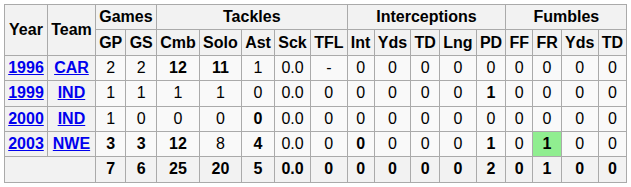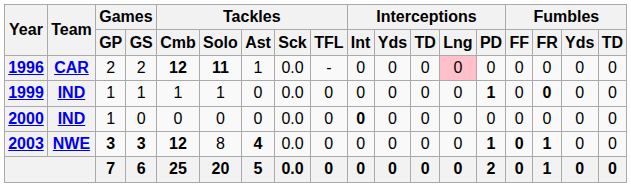(458, 67) no background -> (458, 67) pink background
(547, 93) normal -> (547, 93) bold
(258, 118) bold -> (258, 118) normal
(361, 118) normal -> (361, 118) bold
(361, 144) bold -> (361, 144) normal
(519, 144) normal -> (519, 144) bold
(547, 144) lightgreen background -> (547, 144) no background
